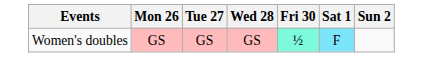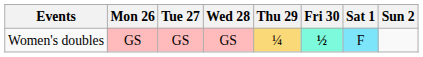+ column: (277, 16)
(298, 40) normal -> (322, 40) bold
